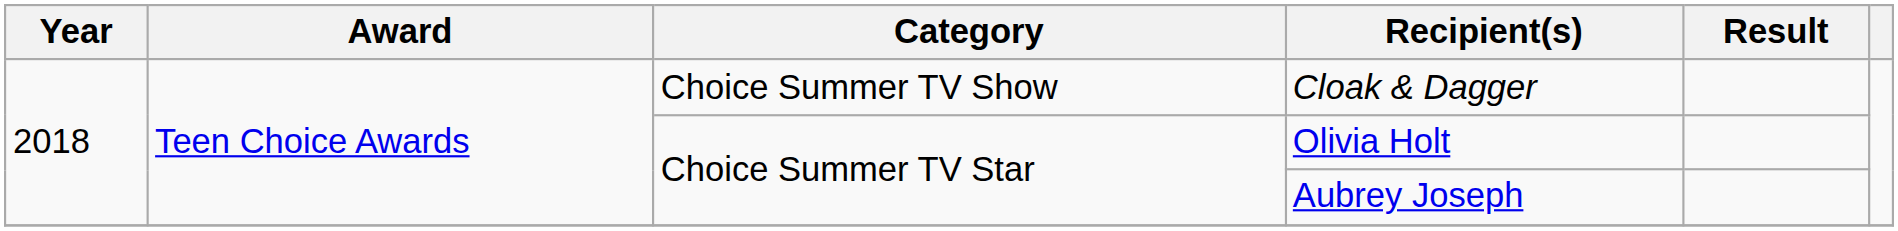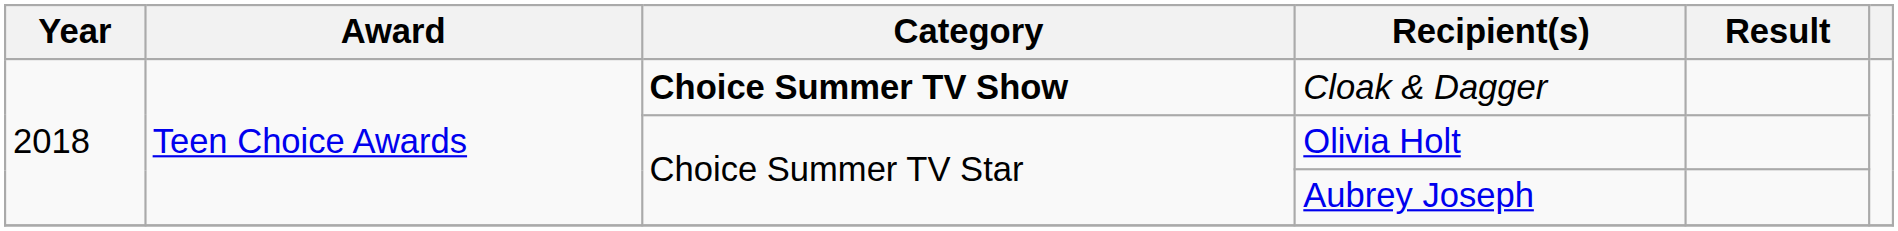(859, 86) normal -> (859, 86) bold
